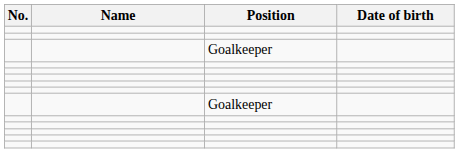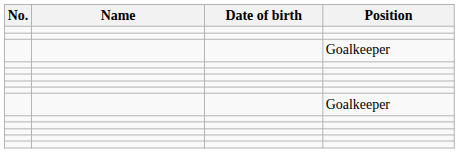columns swapped: (395, 15) <-> (271, 15)
